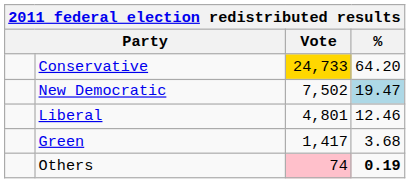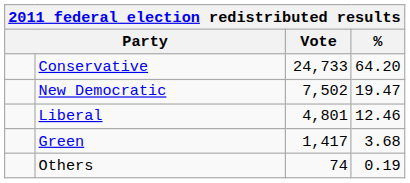(320, 67) gold background -> (320, 67) no background
(378, 91) lightblue background -> (378, 91) no background
(339, 166) pink background -> (339, 166) no background
(382, 166) bold -> (382, 166) normal
